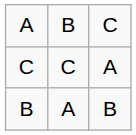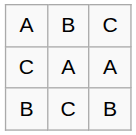(68, 67) C -> (68, 67) A
(68, 108) A -> (68, 108) C
